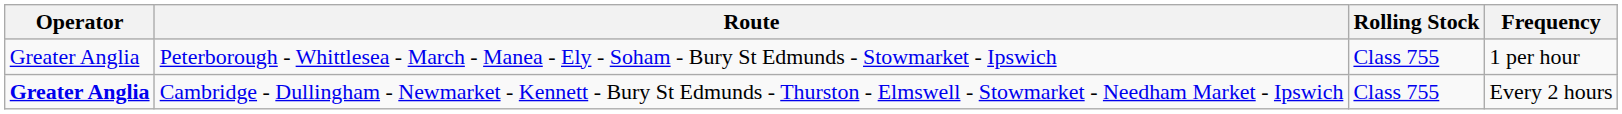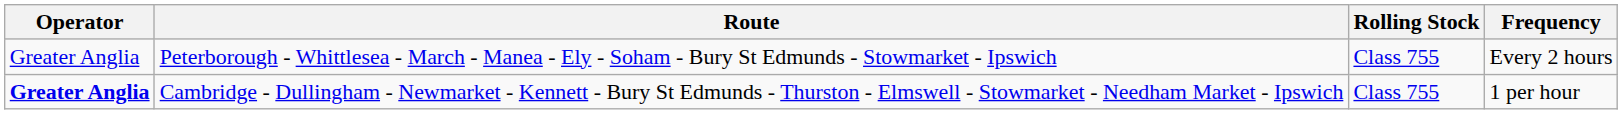(1535, 56) 1 per hour -> (1551, 56) Every 2 hours
(1551, 91) Every 2 hours -> (1535, 91) 1 per hour
